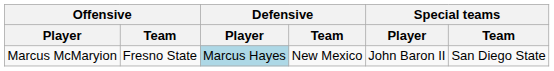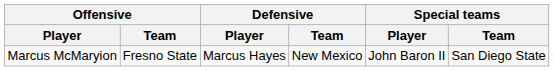(244, 55) lightblue background -> (244, 55) no background
